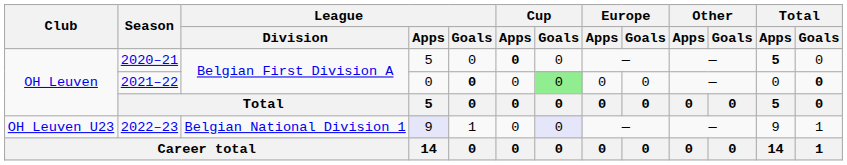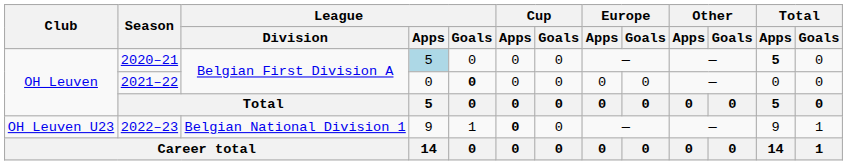(429, 60) no background -> (429, 60) lightblue background
(515, 60) bold -> (515, 60) normal
(559, 82) lightgreen background -> (559, 82) no background
(819, 82) bold -> (819, 82) normal
(429, 127) lavender background -> (429, 127) no background
(515, 127) normal -> (515, 127) bold
(559, 127) lavender background -> (559, 127) no background
